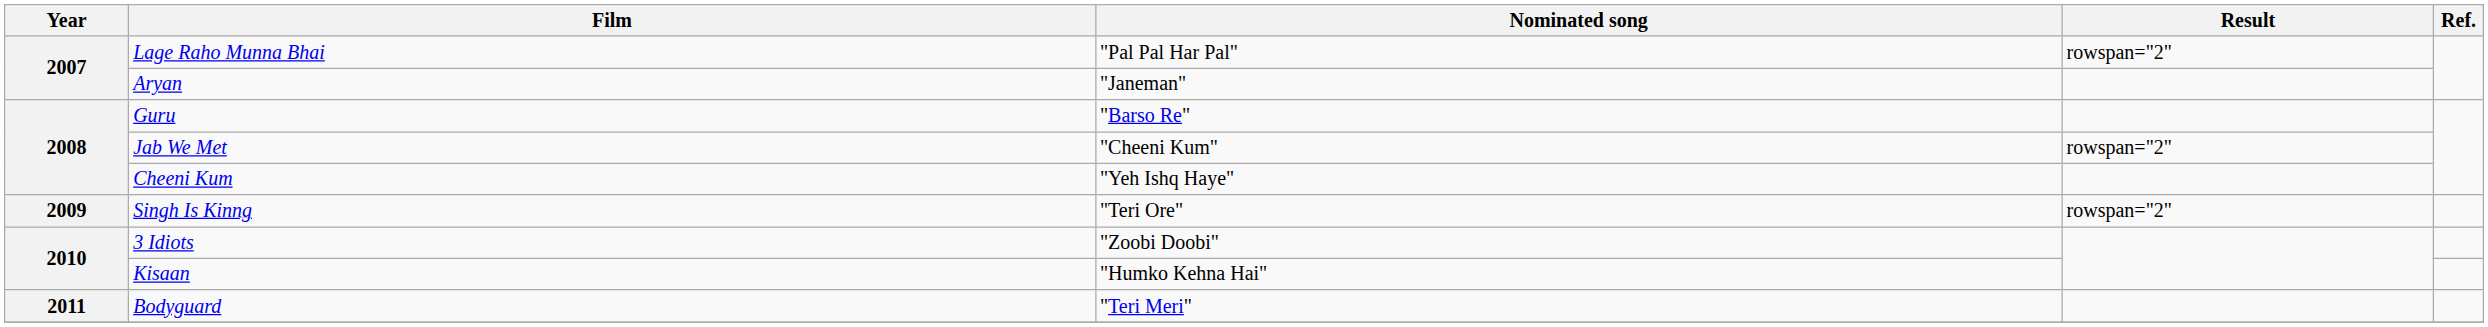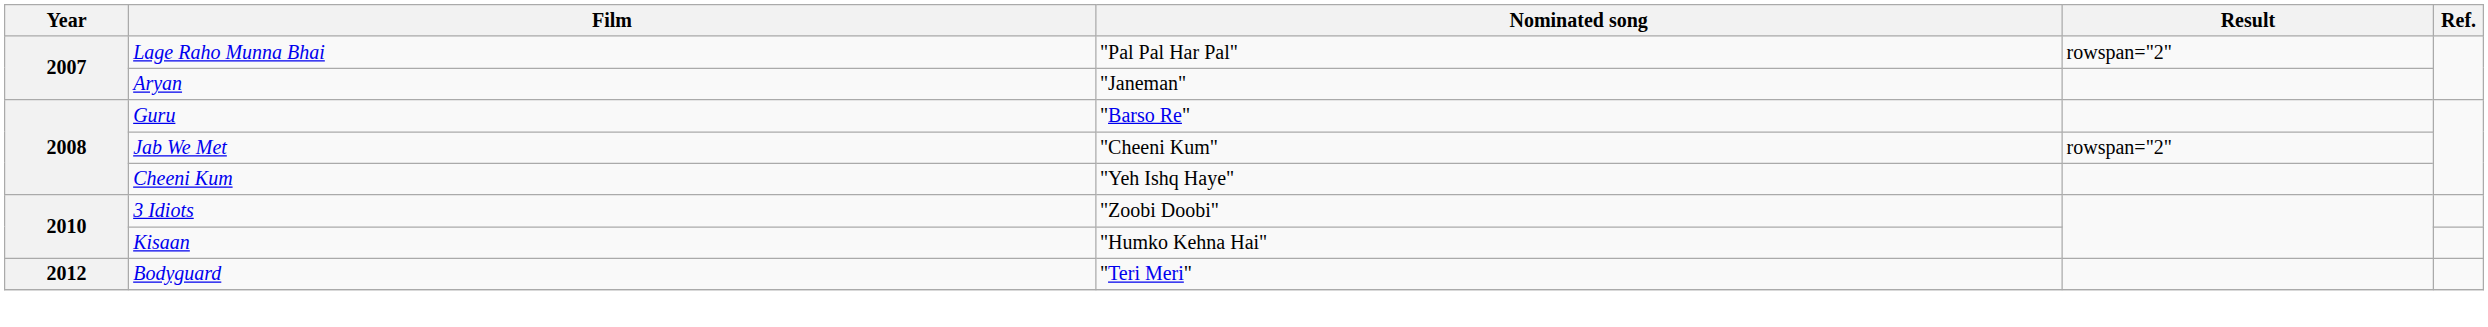- row: (193, 210)
(67, 305) 2011 -> (67, 274) 2012
